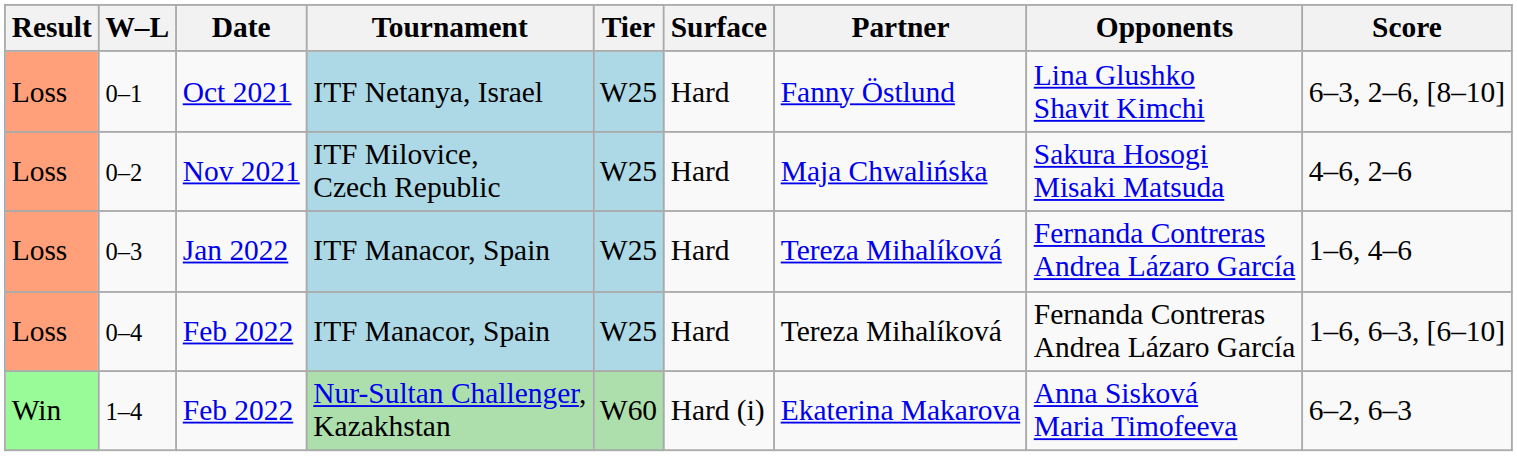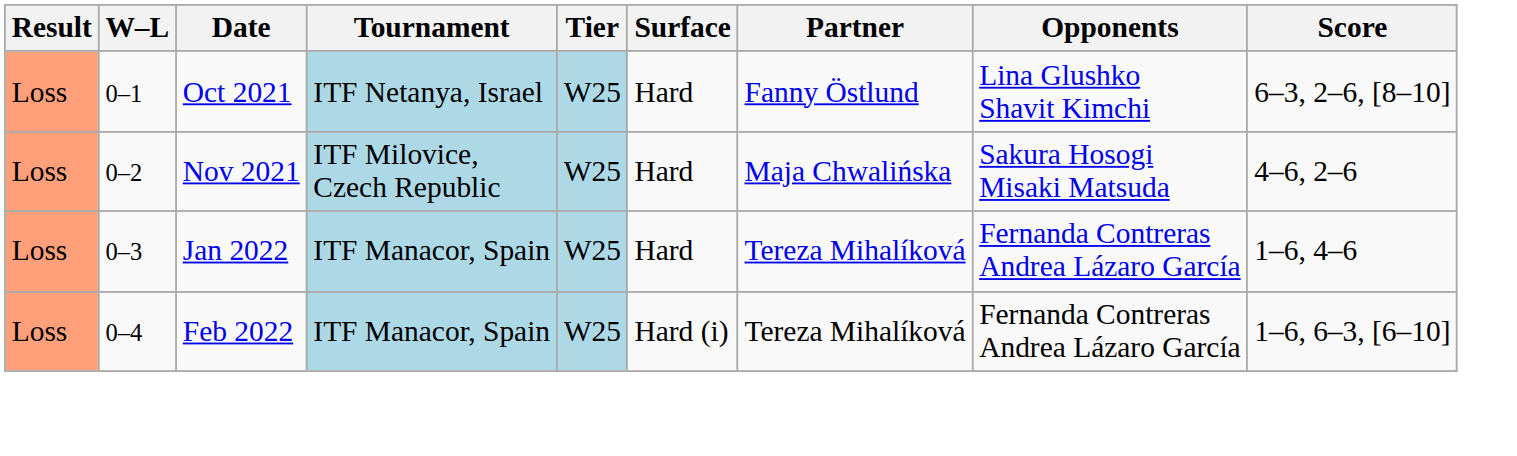(700, 330) Hard -> (681, 330) Hard (i)
- row: (124, 412)
